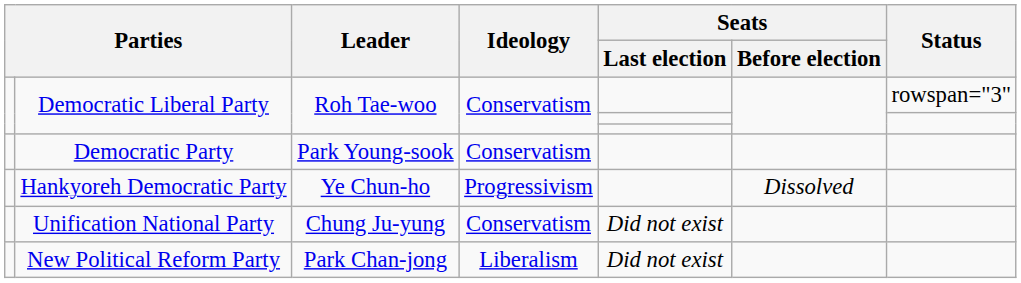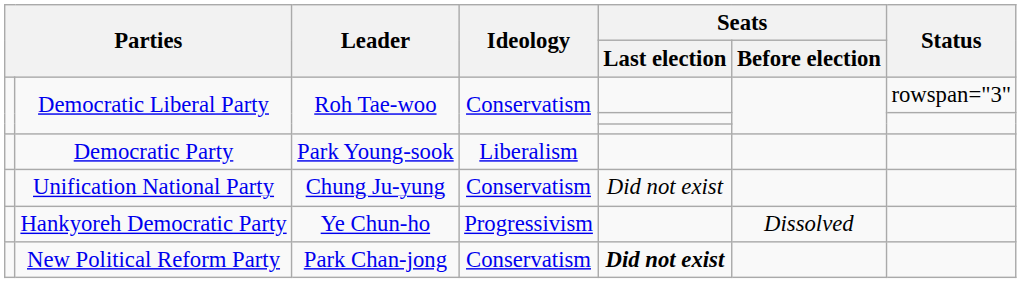(529, 151) Conservatism -> (529, 151) Liberalism
rows swapped: (154, 187) <-> (154, 223)
(529, 259) Liberalism -> (529, 259) Conservatism
(665, 259) normal -> (665, 259) bold
